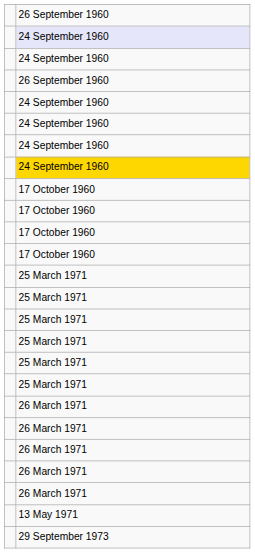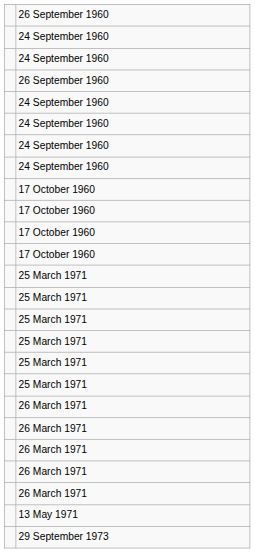(64, 37) lavender background -> (64, 37) no background
(64, 167) gold background -> (64, 167) no background
